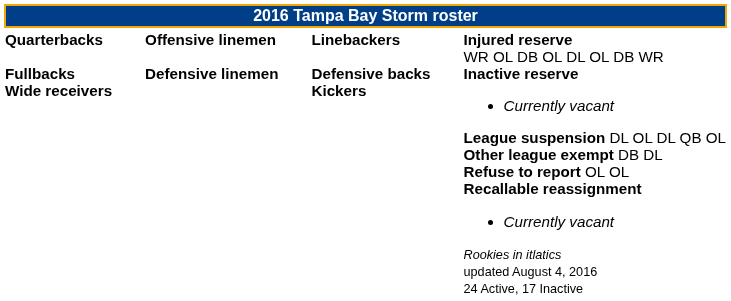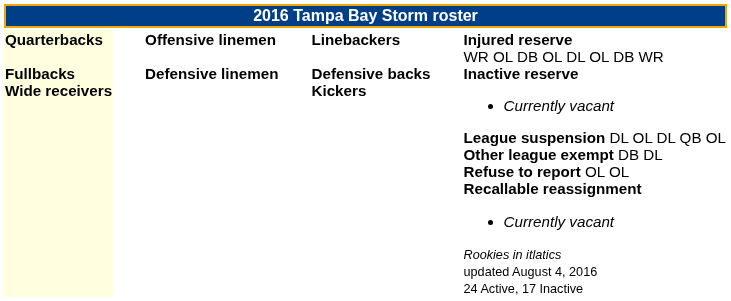(59, 65) no background -> (59, 65) lightyellow background
